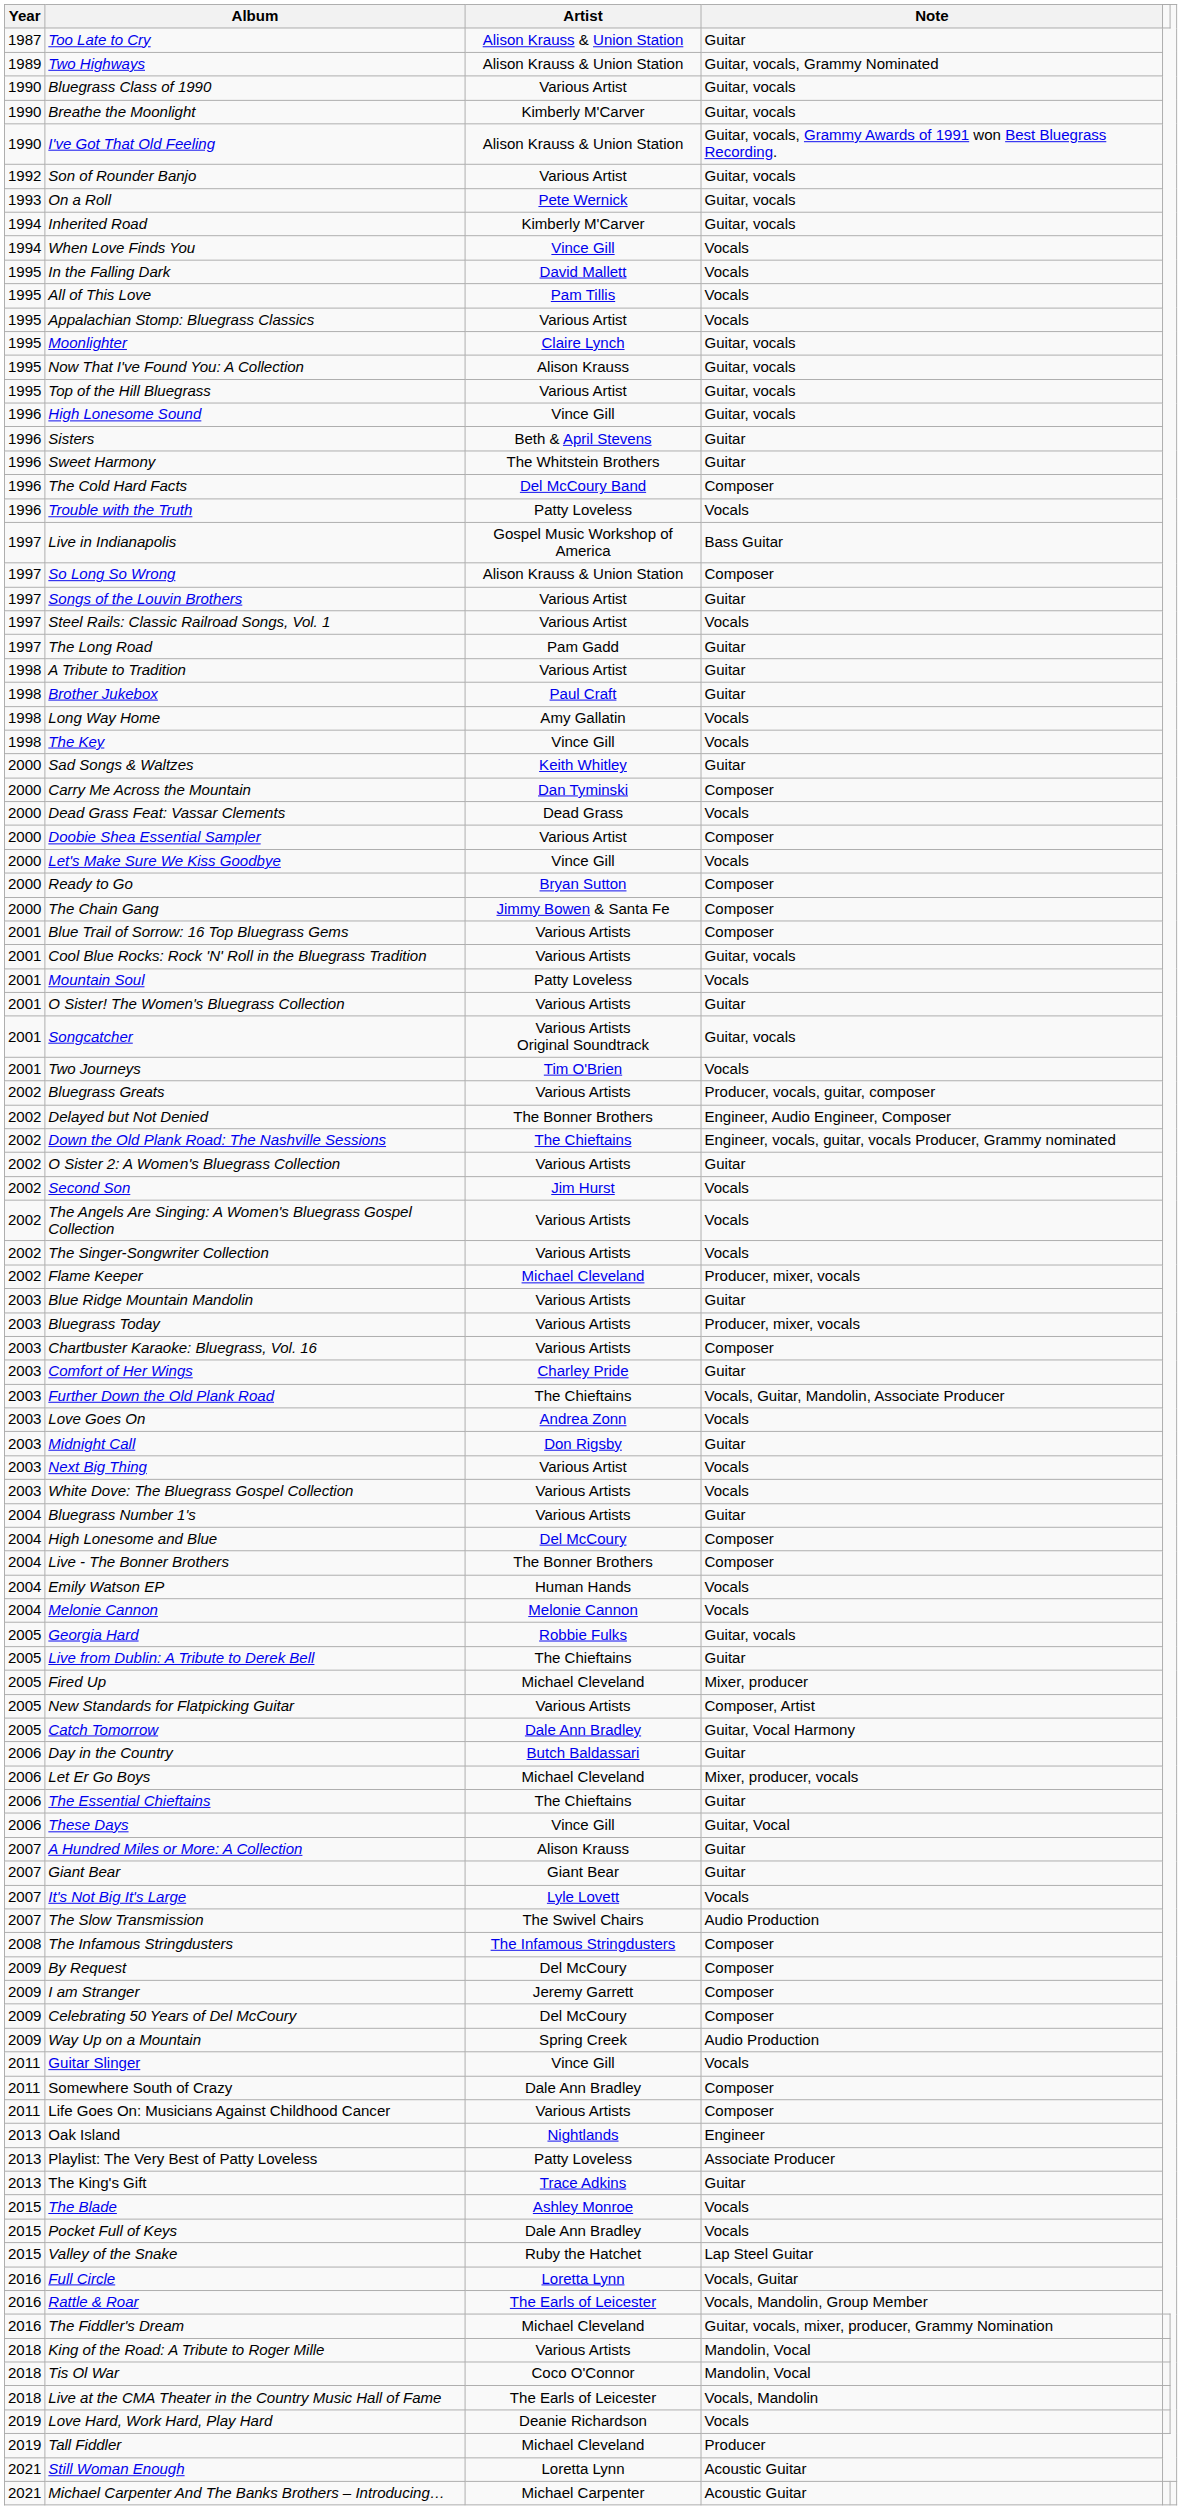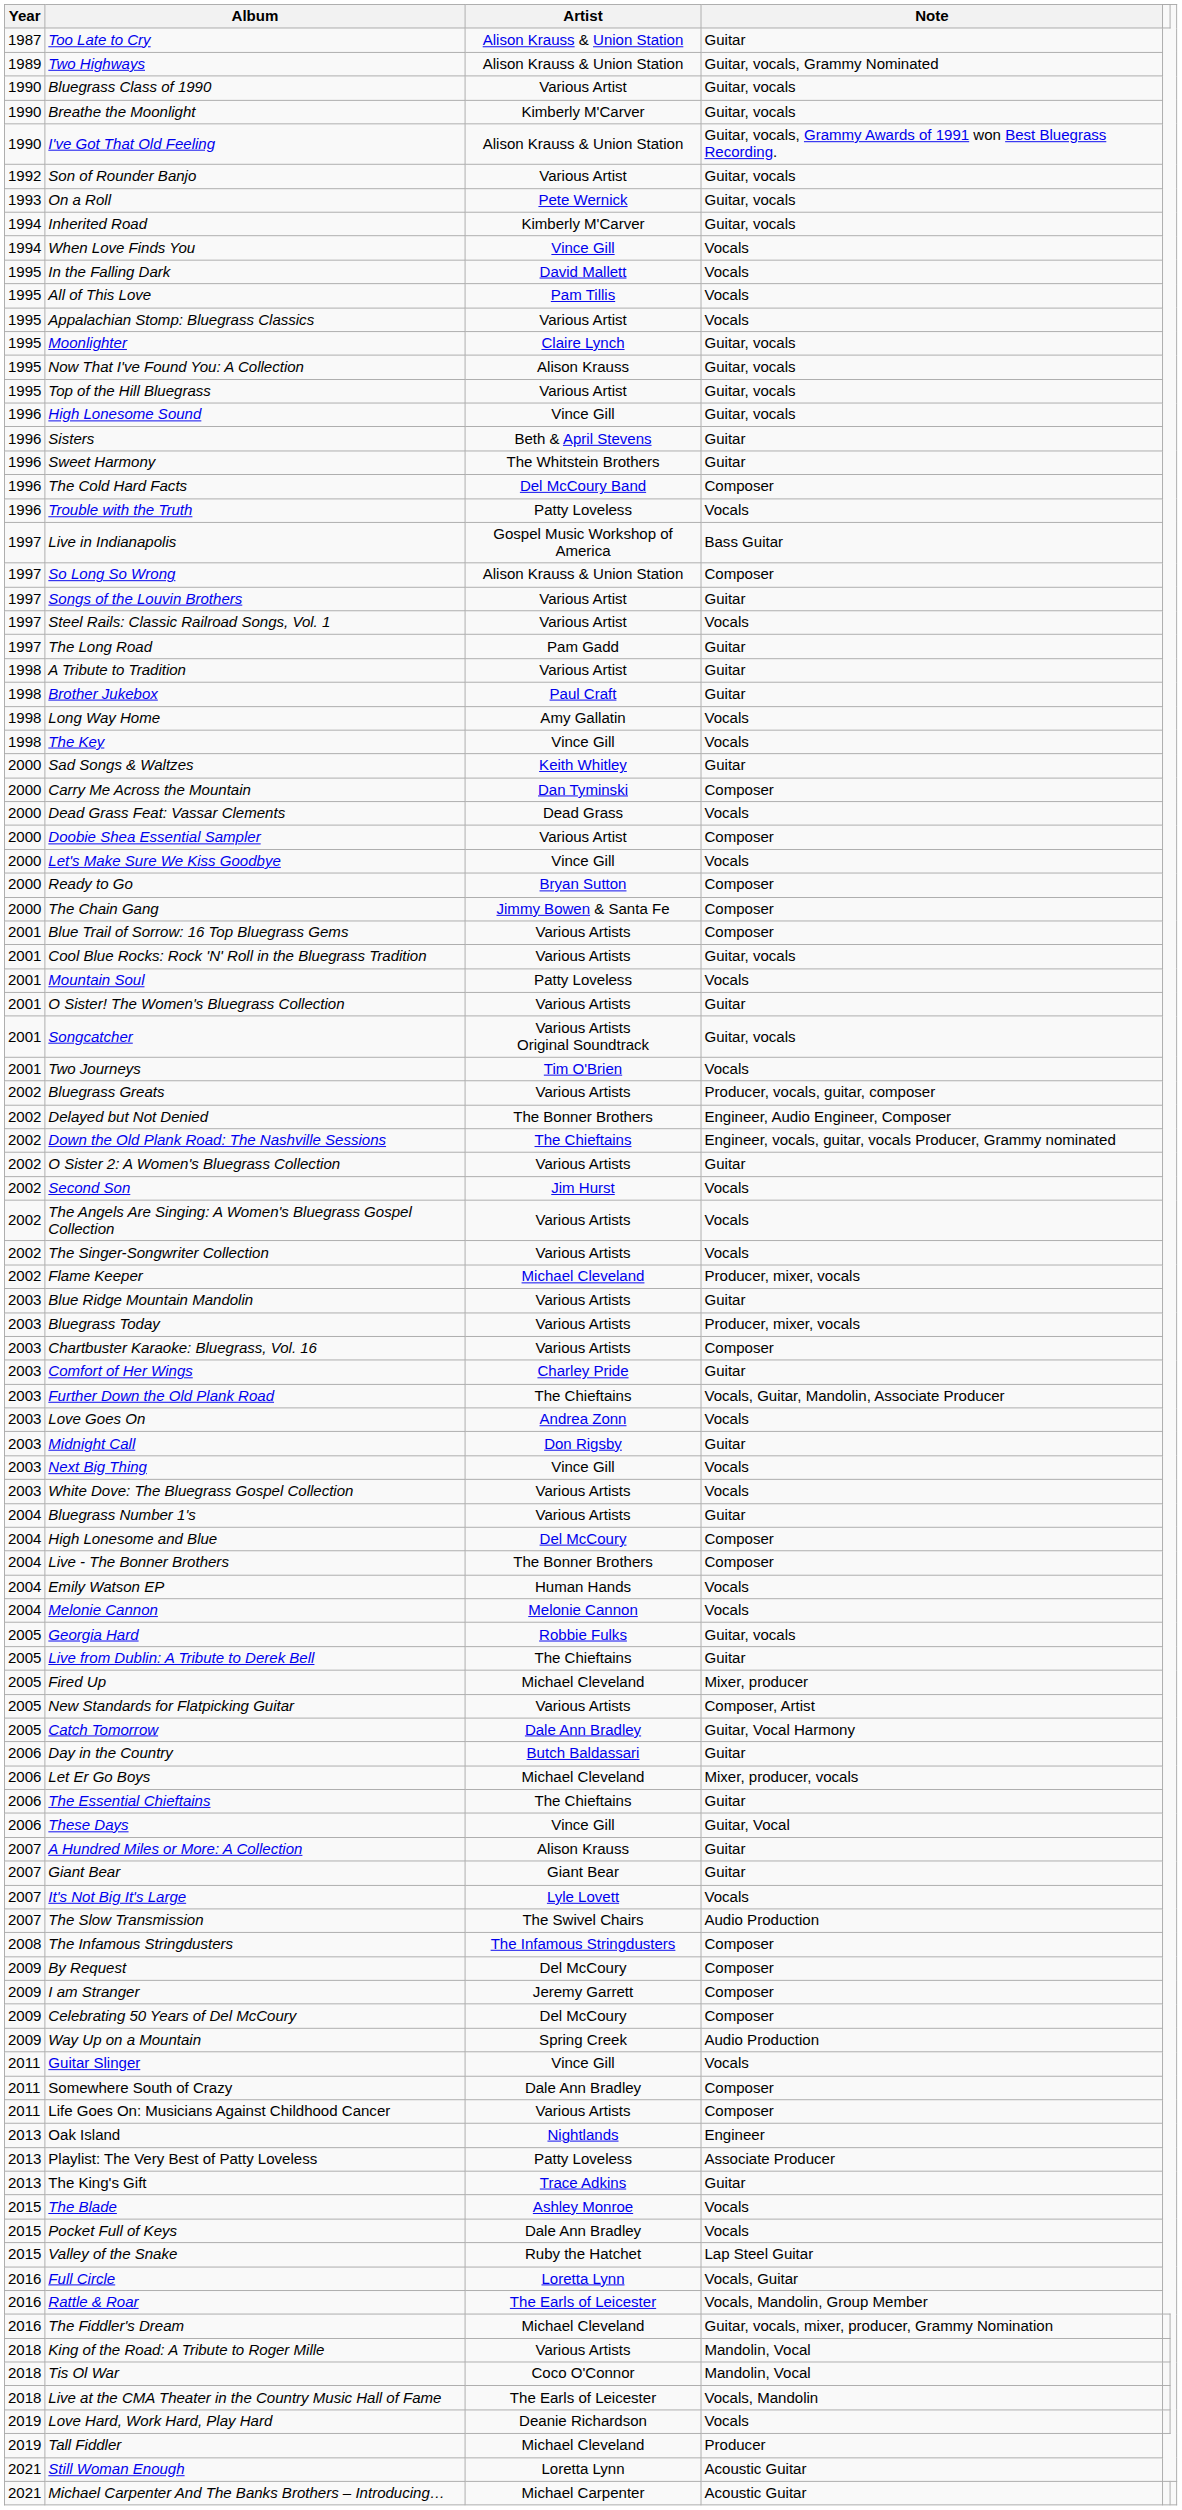(583, 1467) Various Artist -> (583, 1467) Vince Gill
